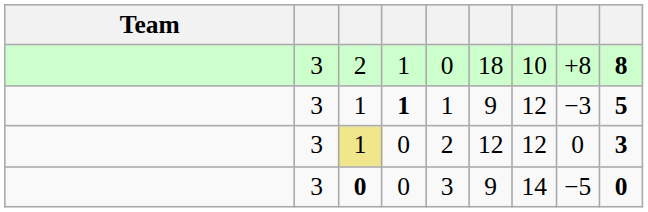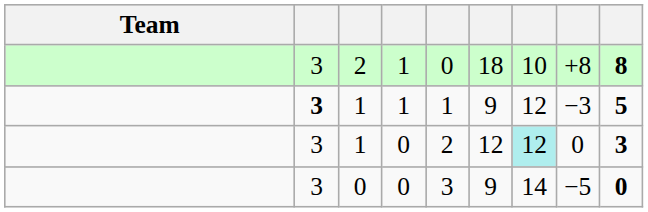(317, 105) normal -> (317, 105) bold
(404, 105) bold -> (404, 105) normal
(360, 145) khaki background -> (360, 145) no background
(534, 145) no background -> (534, 145) paleturquoise background
(360, 186) bold -> (360, 186) normal
